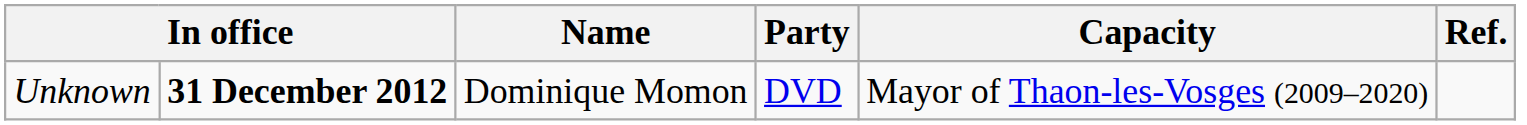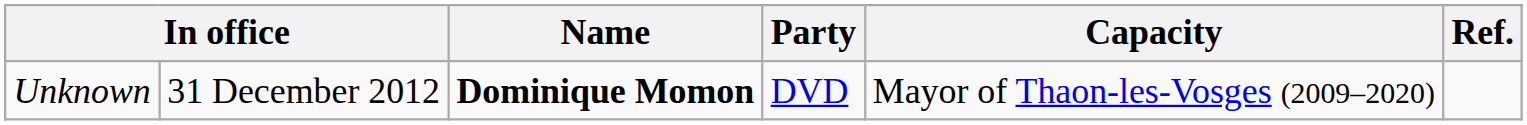(307, 89) bold -> (304, 89) normal
(606, 89) normal -> (605, 89) bold
